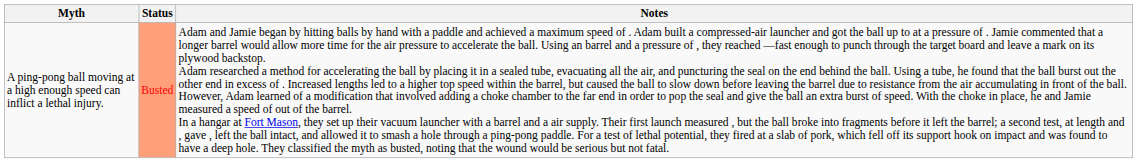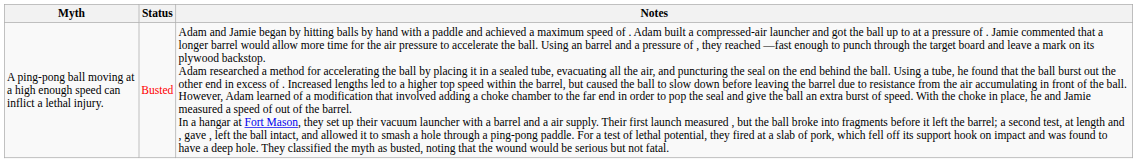(157, 90) lightsalmon background -> (157, 90) no background
